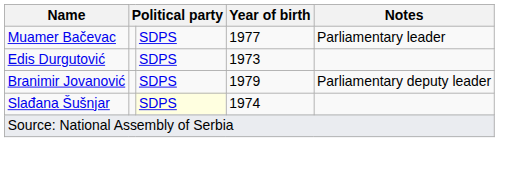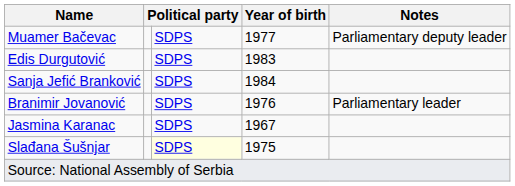(381, 37) Parliamentary leader -> (420, 37) Parliamentary deputy leader
(245, 59) 1973 -> (260, 59) 1983
+ row: (74, 81)
(245, 81) 1979 -> (260, 103) 1976
(404, 81) Parliamentary deputy leader -> (397, 103) Parliamentary leader
+ row: (61, 125)
(245, 103) 1974 -> (260, 147) 1975
